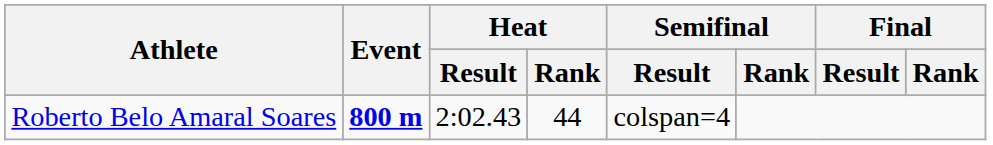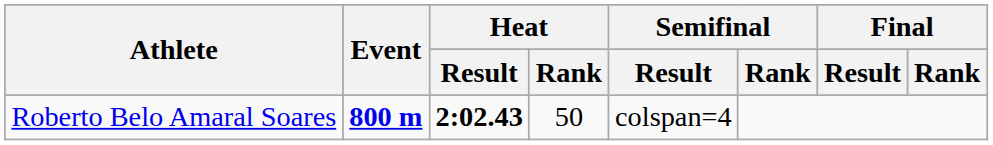(478, 116) normal -> (479, 116) bold
(567, 116) 44 -> (569, 116) 50
